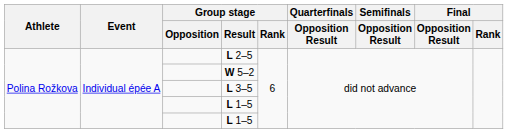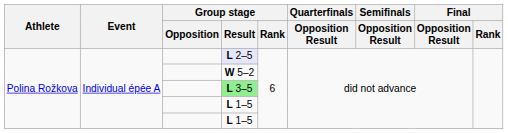(239, 56) no background -> (239, 56) lavender background
(239, 89) no background -> (239, 89) lightgreen background
